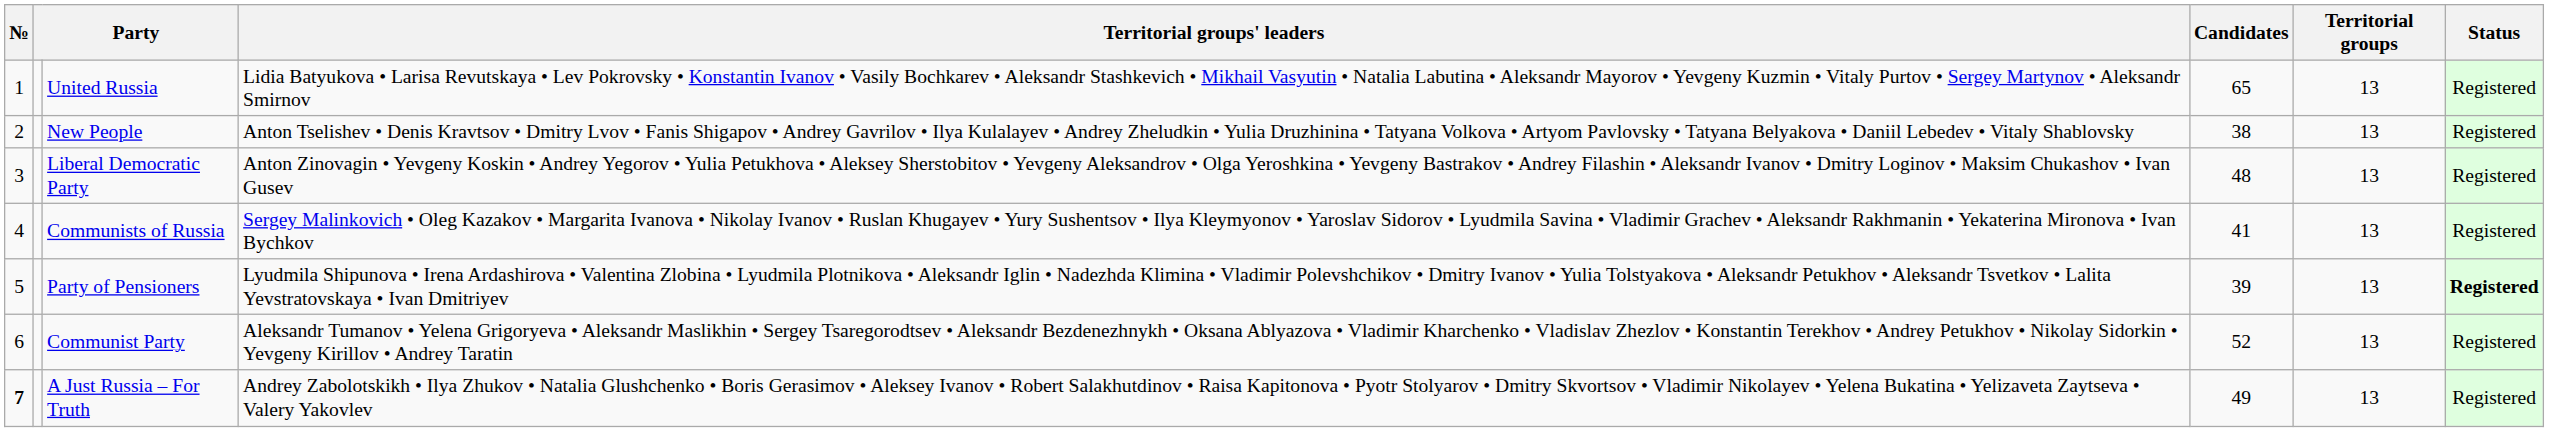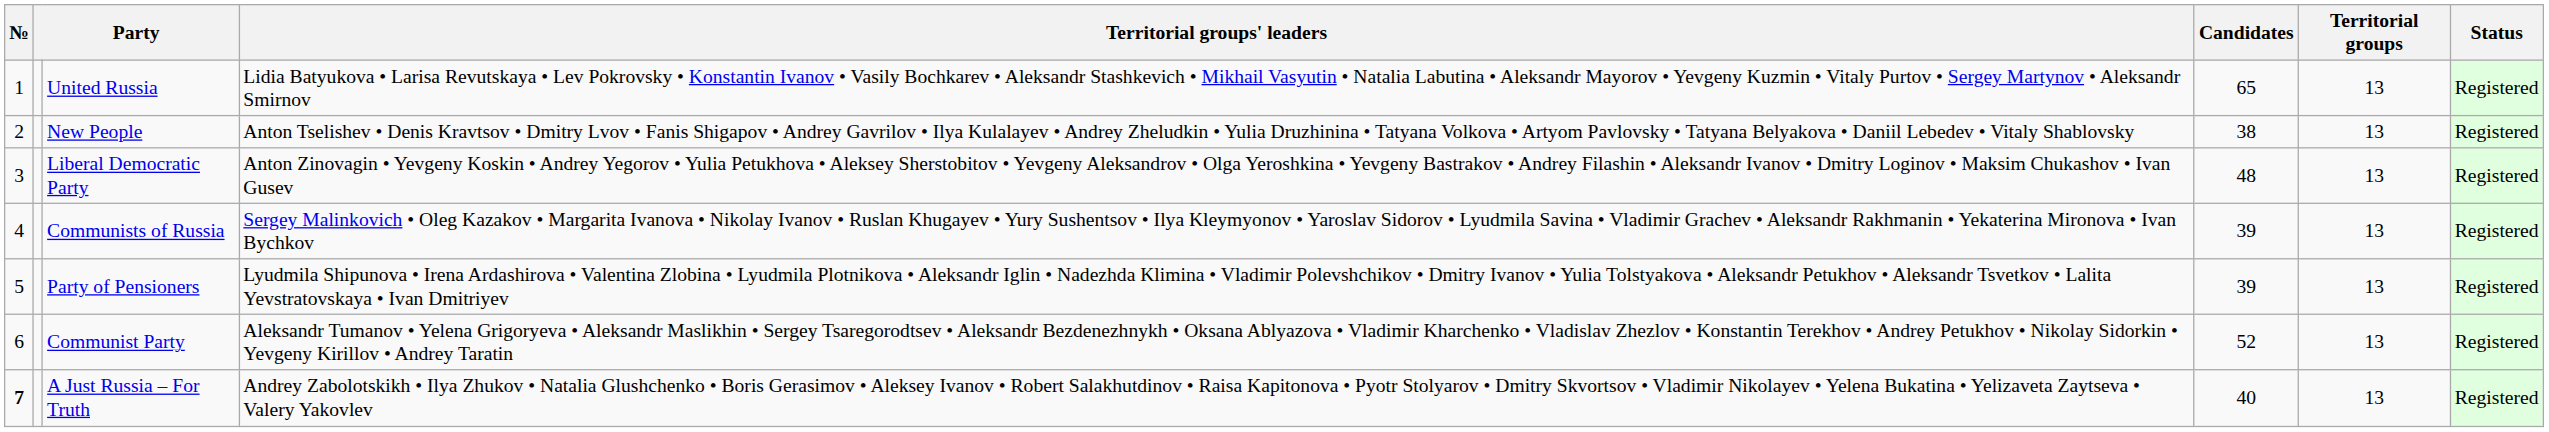(2241, 231) 41 -> (2246, 231) 39
(2494, 286) bold -> (2497, 286) normal
(2241, 398) 49 -> (2246, 398) 40
